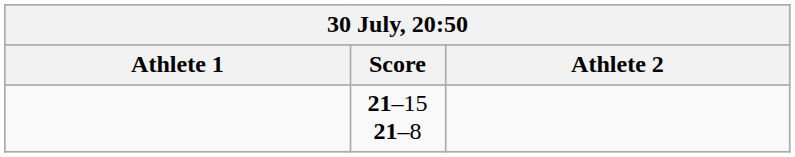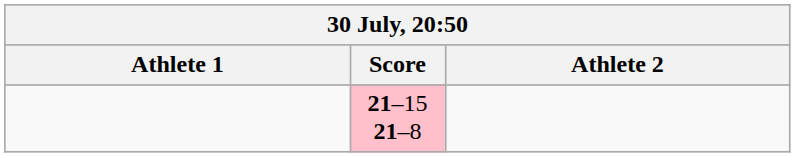(397, 118) no background -> (397, 118) pink background
